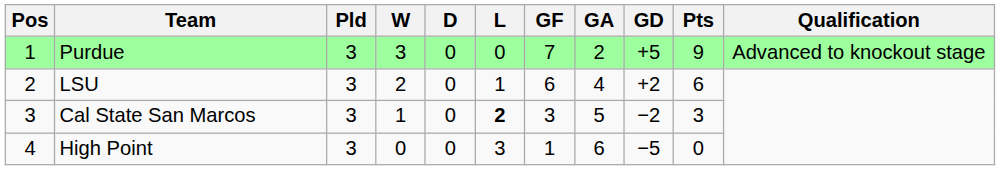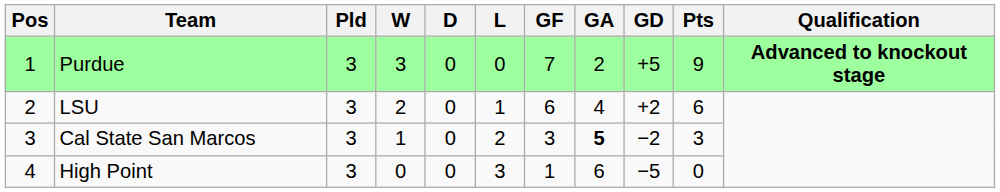(859, 52) normal -> (859, 63) bold
(500, 116) bold -> (500, 139) normal
(599, 116) normal -> (599, 139) bold
